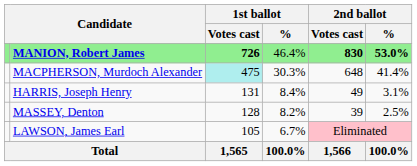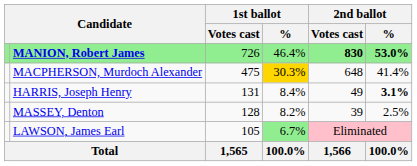(250, 53) bold -> (250, 53) normal
(250, 72) paleturquoise background -> (250, 72) no background
(290, 72) no background -> (290, 72) gold background
(396, 92) normal -> (395, 92) bold
(293, 131) no background -> (293, 131) lightgreen background
